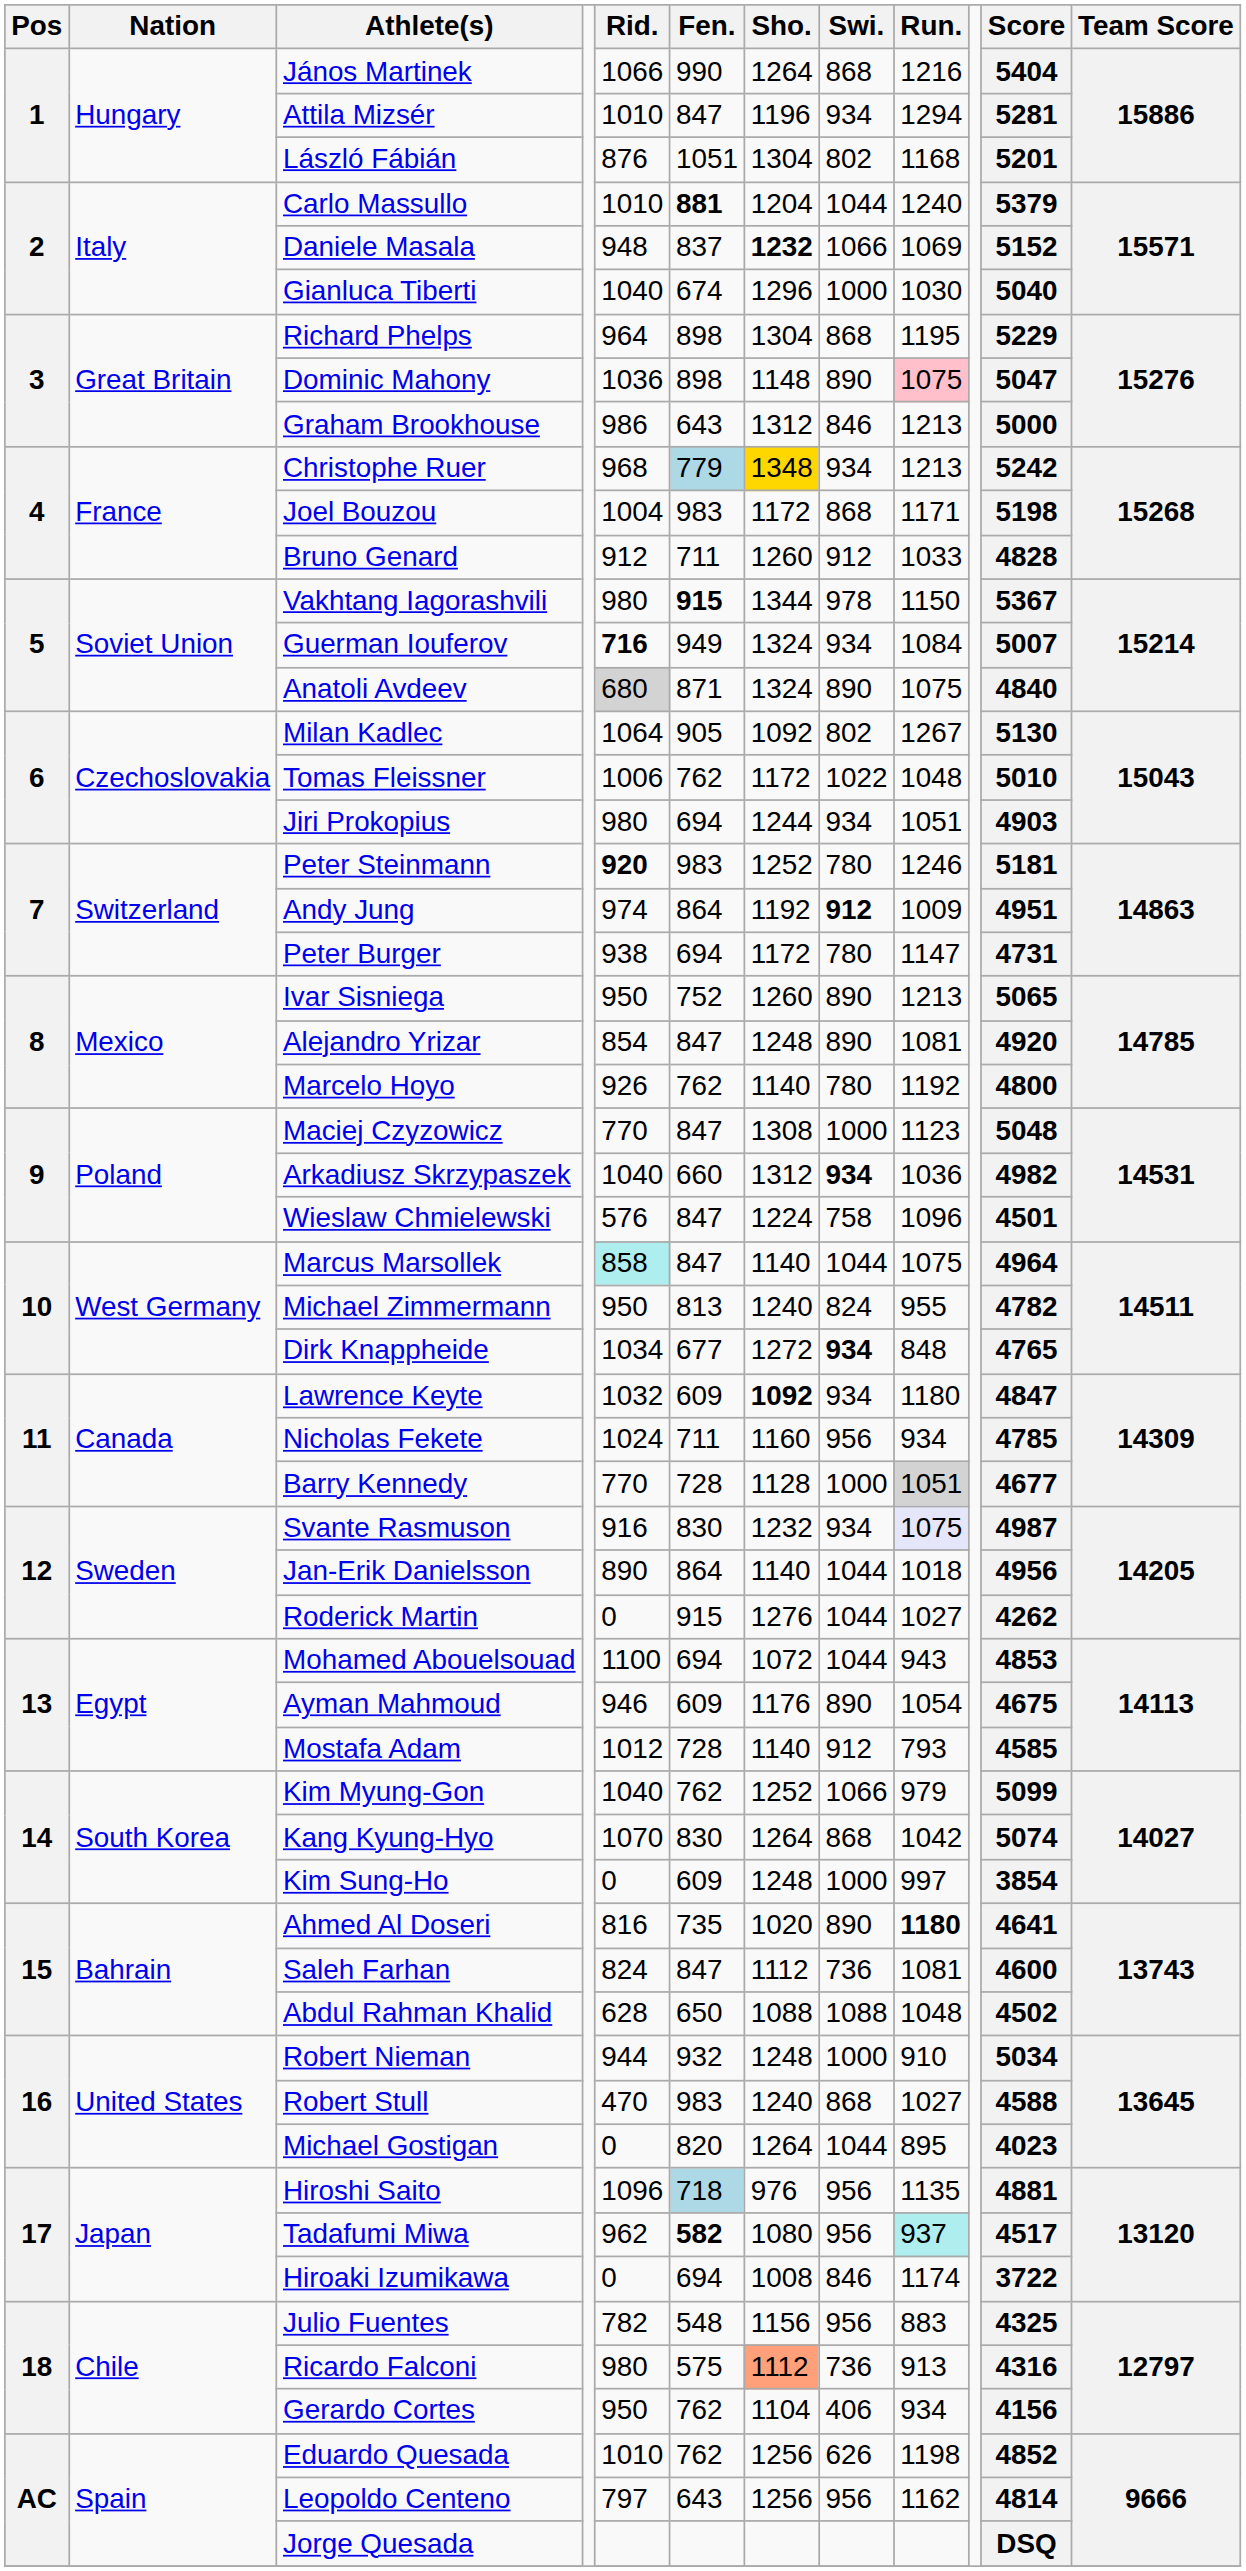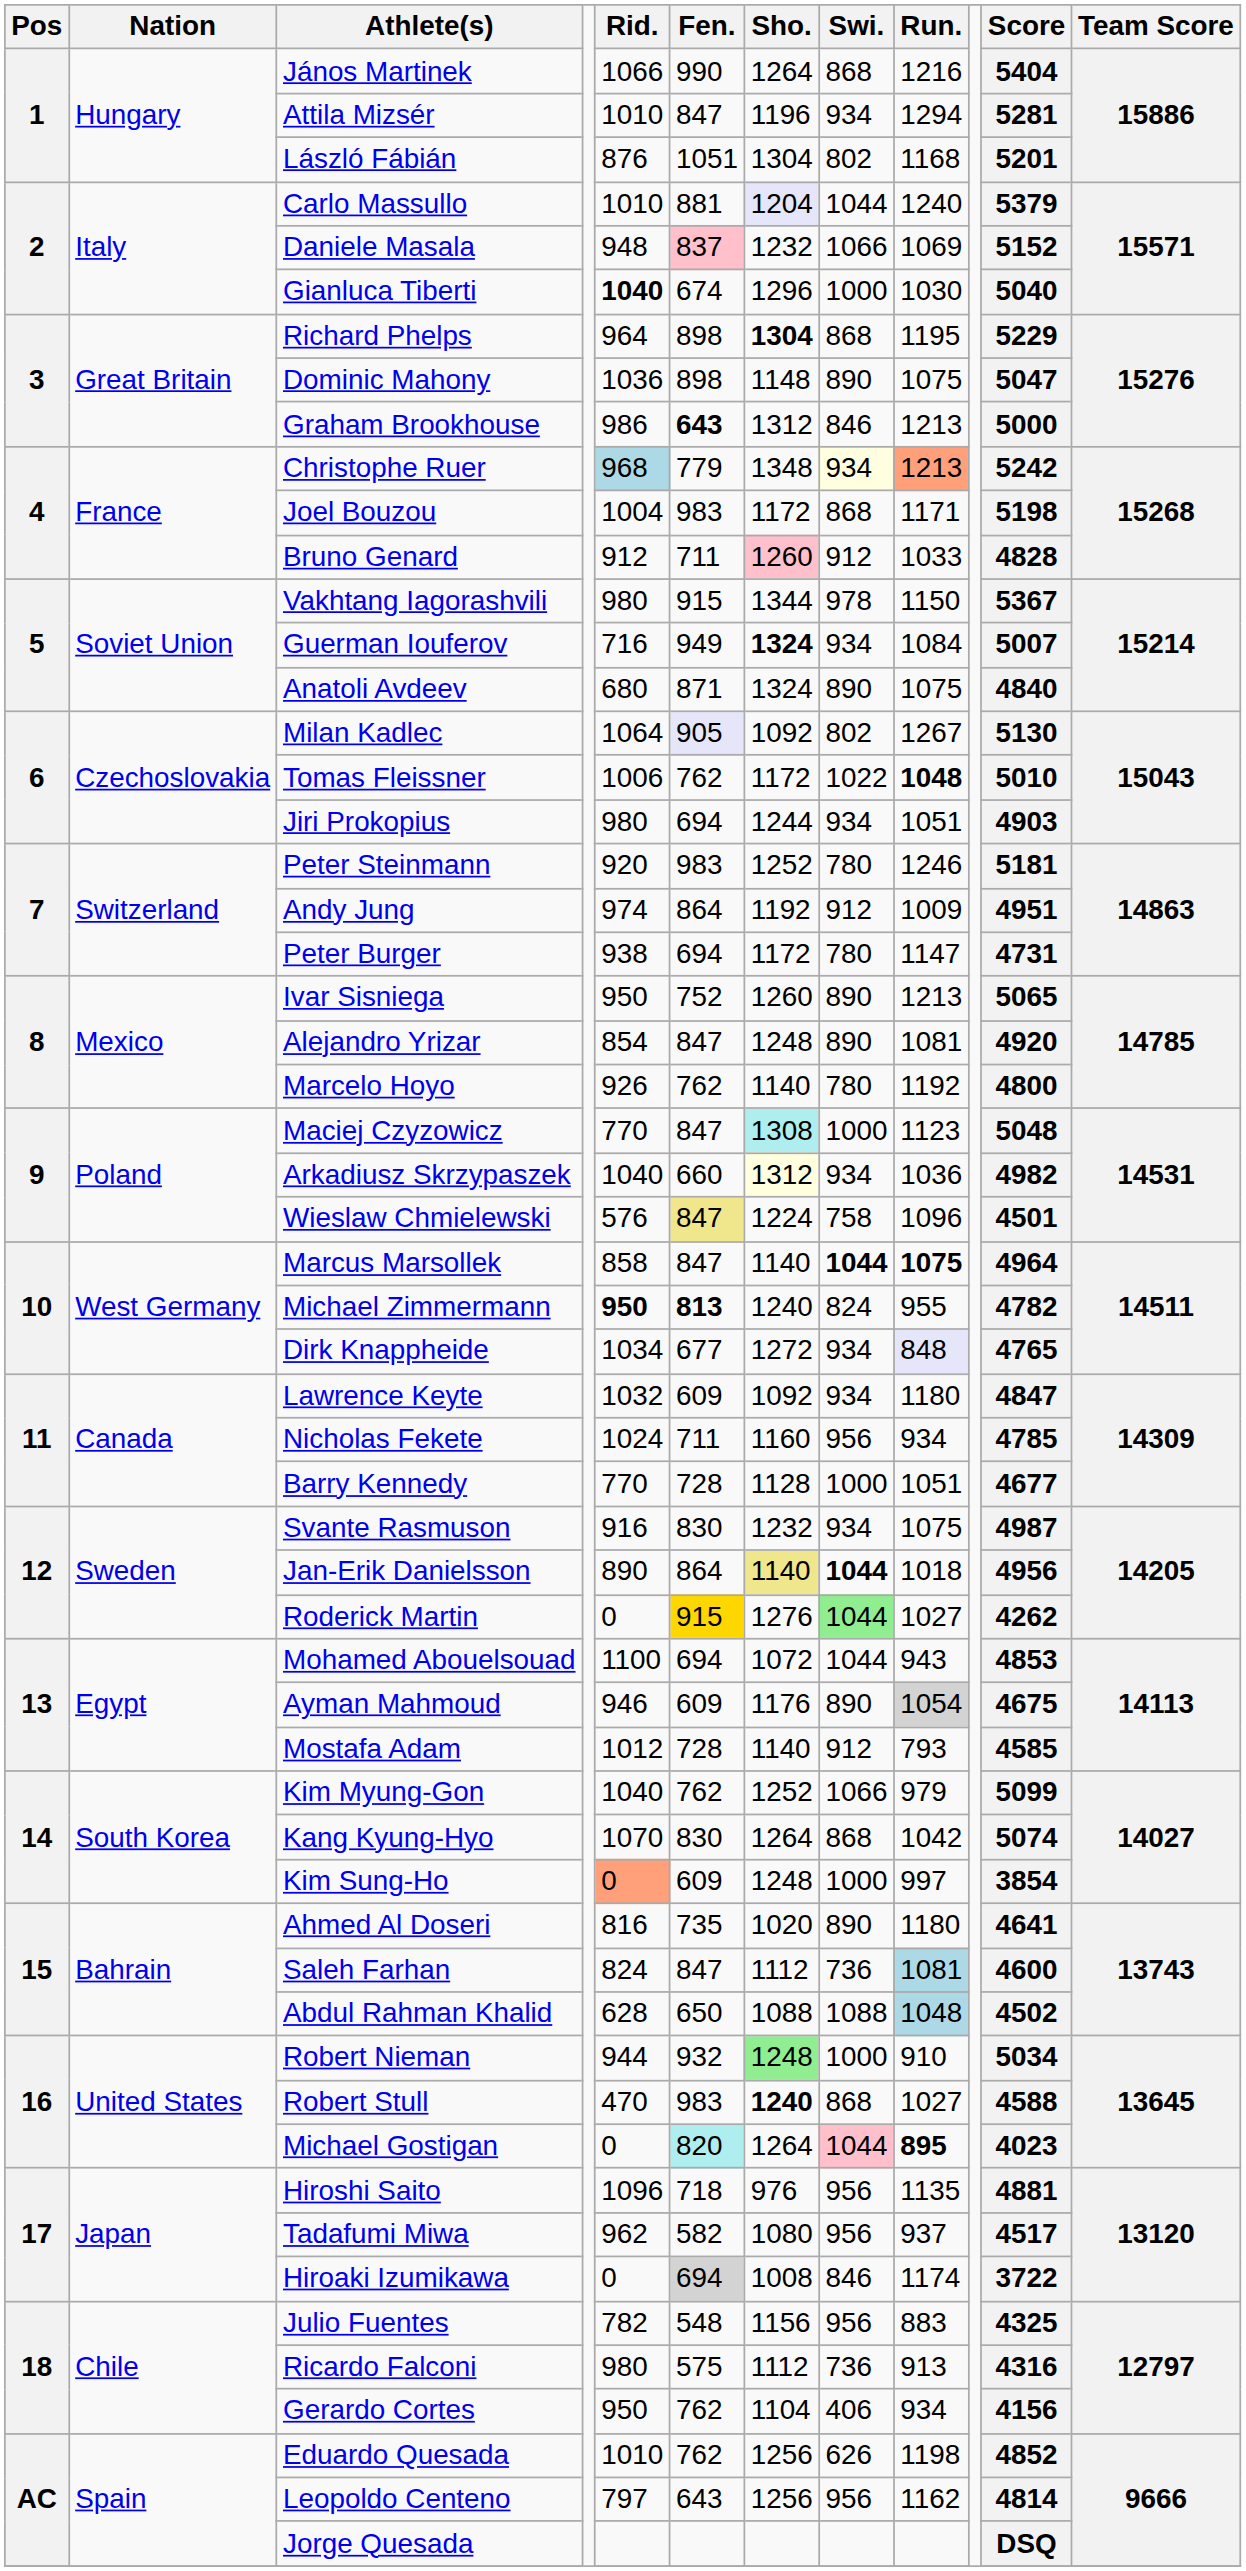(699, 203) bold -> (699, 203) normal
(782, 203) no background -> (782, 203) lavender background
(699, 247) no background -> (699, 247) pink background
(782, 247) bold -> (782, 247) normal
(632, 291) normal -> (632, 291) bold
(782, 335) normal -> (782, 335) bold
(931, 379) pink background -> (931, 379) no background
(699, 423) normal -> (699, 423) bold
(624, 468) no background -> (624, 468) lightblue background
(699, 468) lightblue background -> (699, 468) no background
(782, 468) gold background -> (782, 468) no background
(849, 468) no background -> (849, 468) lightyellow background
(931, 468) no background -> (931, 468) lightsalmon background
(782, 556) no background -> (782, 556) pink background
(699, 600) bold -> (699, 600) normal
(624, 644) bold -> (624, 644) normal
(782, 644) normal -> (782, 644) bold
(624, 688) lightgrey background -> (624, 688) no background
(699, 733) no background -> (699, 733) lavender background
(931, 777) normal -> (931, 777) bold
(624, 865) bold -> (624, 865) normal
(849, 909) bold -> (849, 909) normal
(782, 1130) no background -> (782, 1130) paleturquoise background
(782, 1174) no background -> (782, 1174) lightyellow background
(849, 1174) bold -> (849, 1174) normal
(699, 1218) no background -> (699, 1218) khaki background
(624, 1262) paleturquoise background -> (624, 1262) no background
(856, 1262) normal -> (856, 1262) bold
(931, 1262) normal -> (931, 1262) bold
(624, 1306) normal -> (624, 1306) bold
(699, 1306) normal -> (699, 1306) bold
(849, 1351) bold -> (849, 1351) normal
(923, 1351) no background -> (923, 1351) lavender background
(782, 1395) bold -> (782, 1395) normal
(931, 1483) lightgrey background -> (931, 1483) no background
(931, 1527) lavender background -> (931, 1527) no background
(781, 1571) no background -> (781, 1571) khaki background
(856, 1571) normal -> (856, 1571) bold
(699, 1616) no background -> (699, 1616) gold background
(856, 1616) no background -> (856, 1616) lightgreen background
(931, 1704) no background -> (931, 1704) lightgrey background
(609, 1880) no background -> (609, 1880) lightsalmon background
(930, 1925) bold -> (930, 1925) normal
(931, 1969) no background -> (931, 1969) lightblue background
(931, 2013) no background -> (931, 2013) lightblue background
(782, 2057) no background -> (782, 2057) lightgreen background
(782, 2101) normal -> (782, 2101) bold
(699, 2145) no background -> (699, 2145) paleturquoise background
(856, 2145) no background -> (856, 2145) pink background
(923, 2145) normal -> (923, 2145) bold
(699, 2190) lightblue background -> (699, 2190) no background
(699, 2234) bold -> (699, 2234) normal
(923, 2234) paleturquoise background -> (923, 2234) no background
(699, 2278) no background -> (699, 2278) lightgrey background
(780, 2366) lightsalmon background -> (780, 2366) no background
